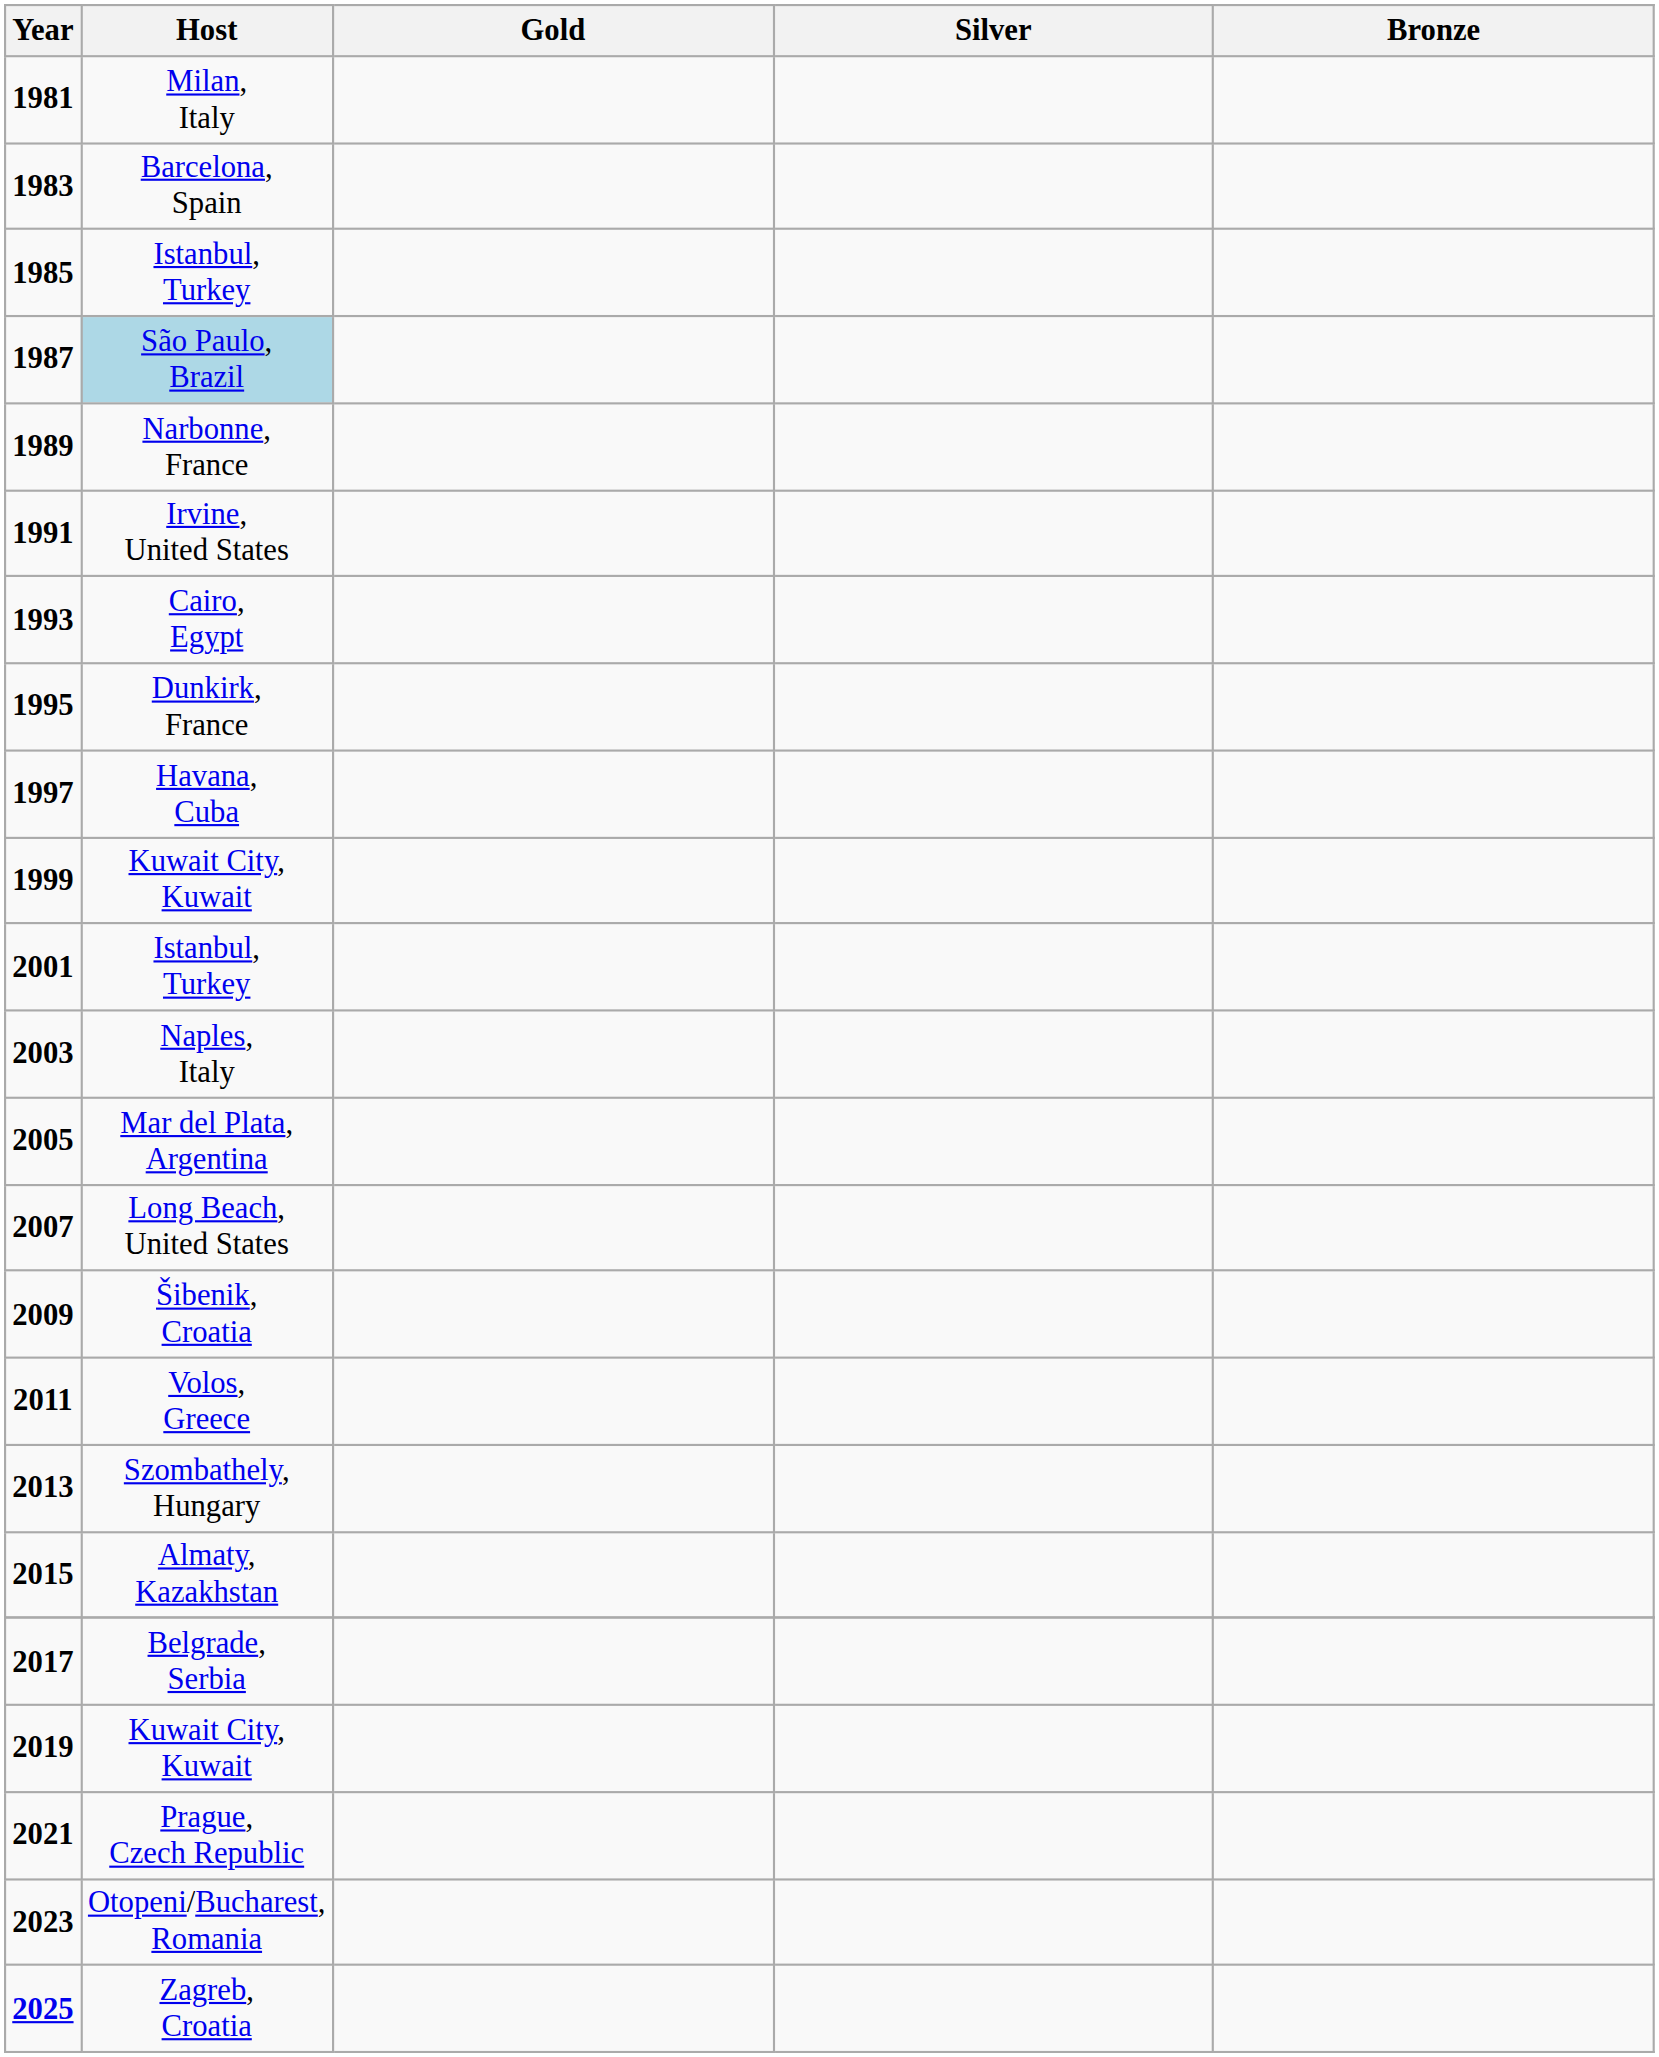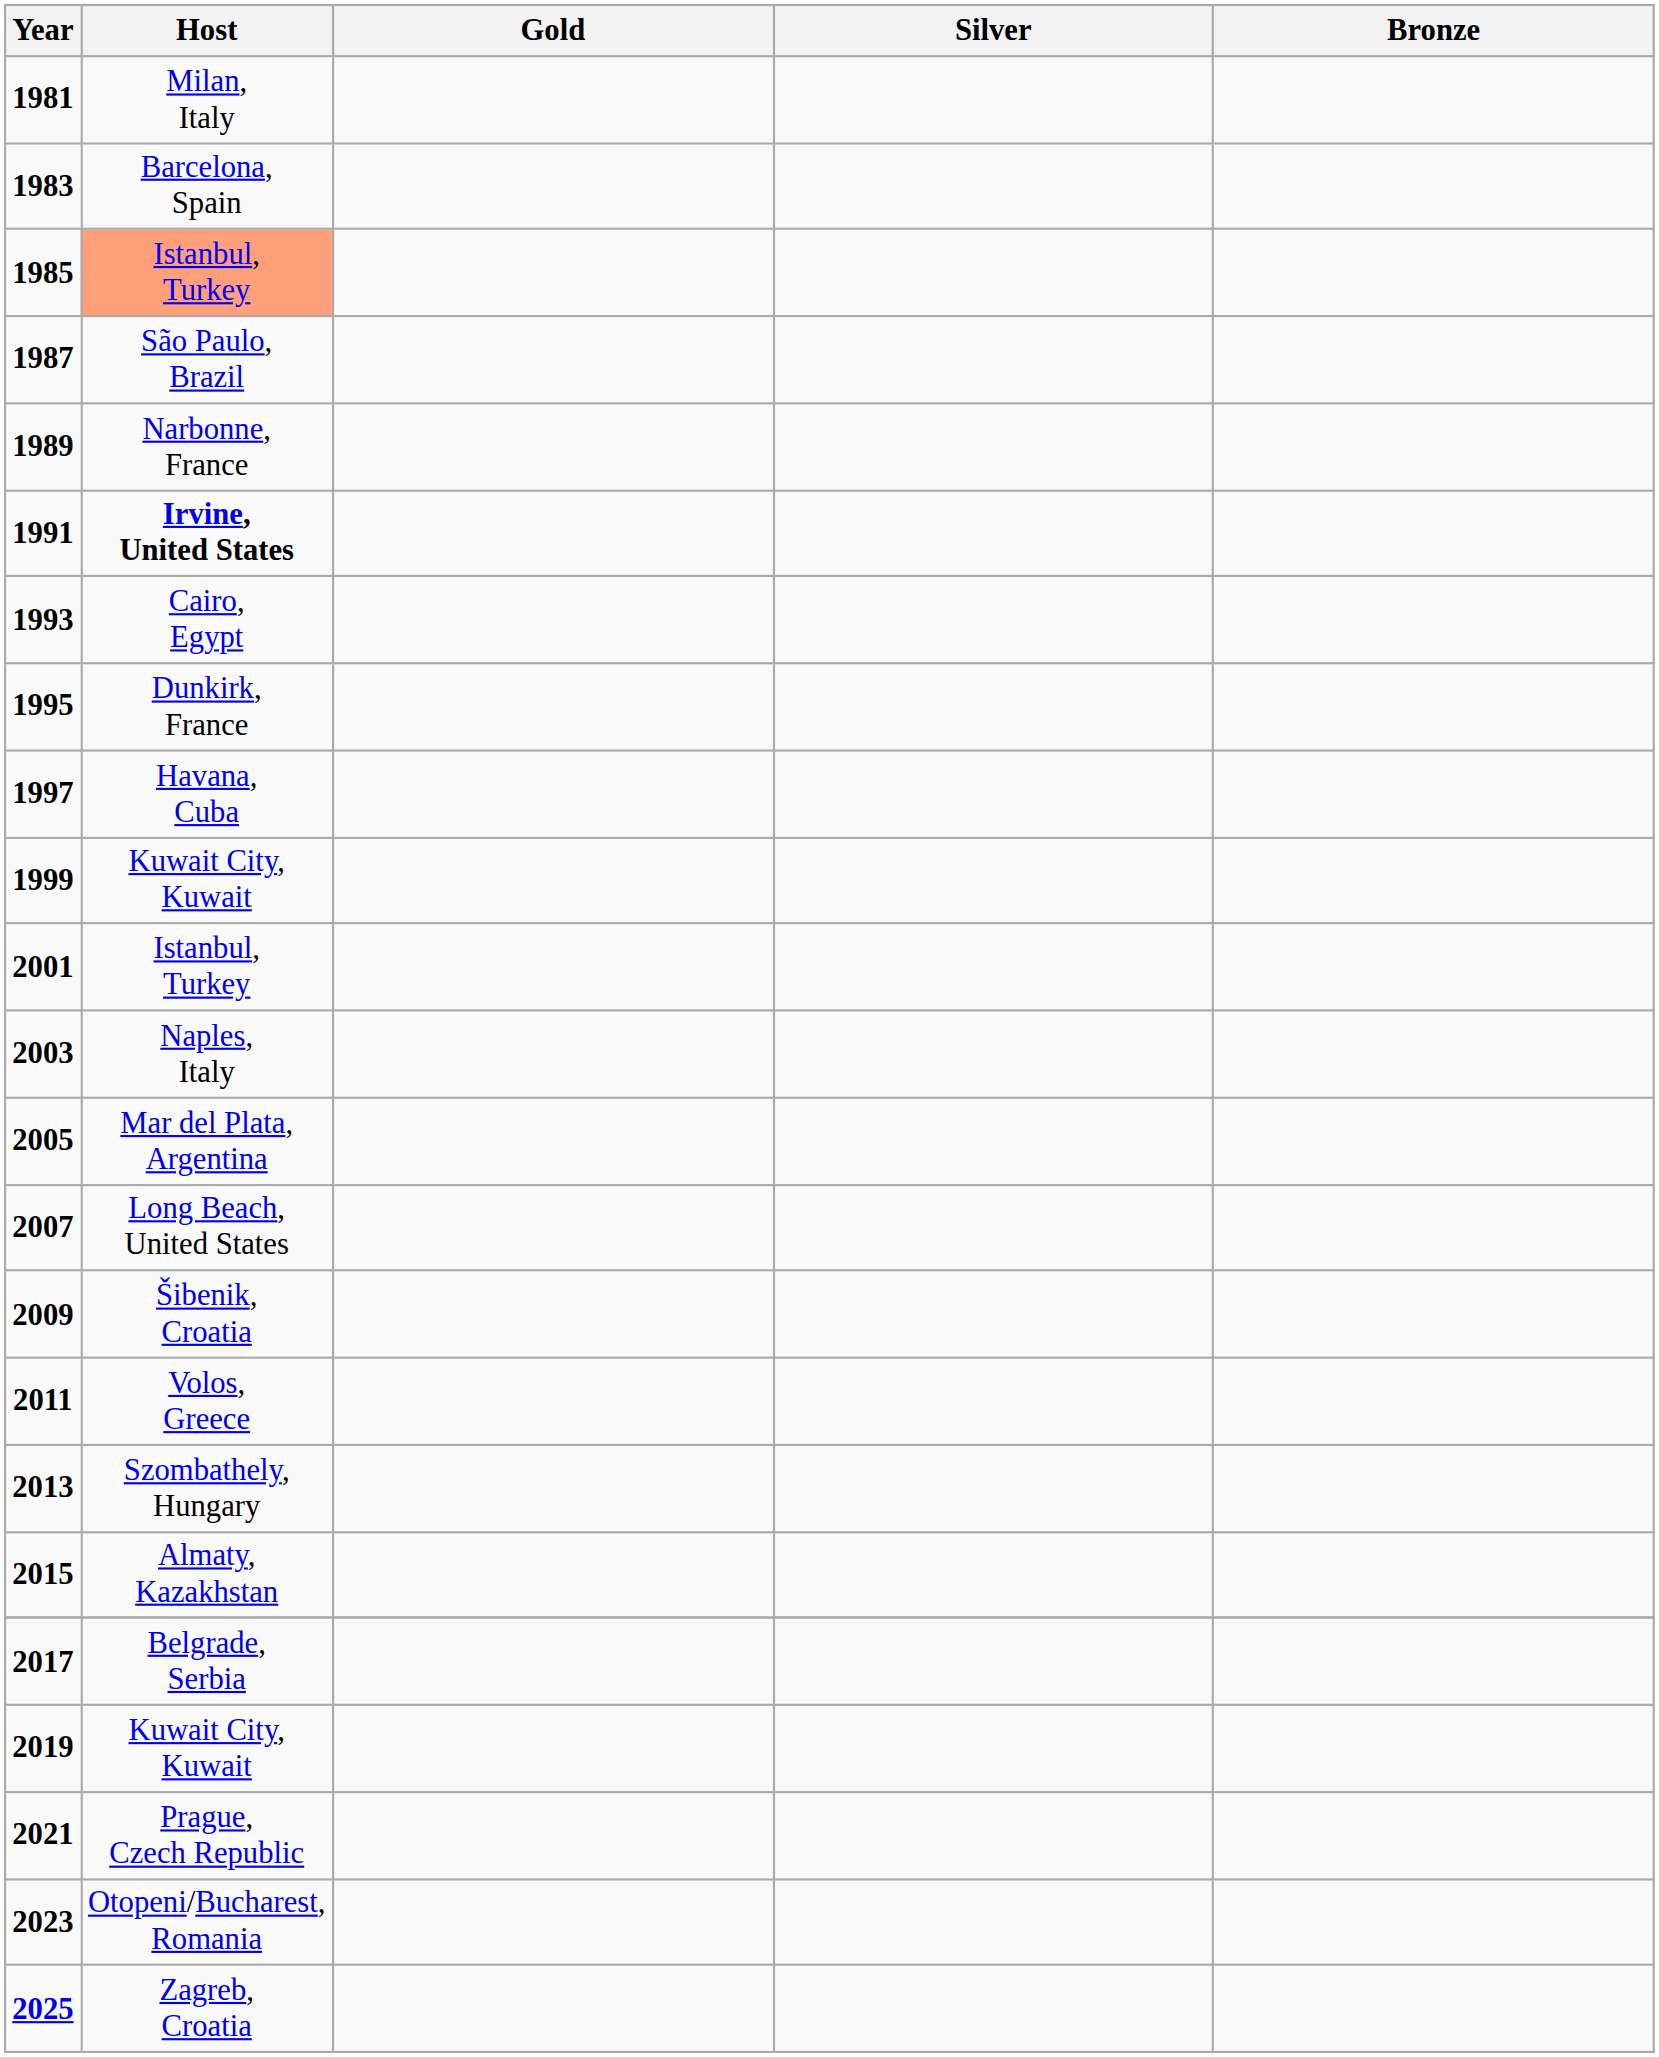(207, 272) no background -> (207, 272) lightsalmon background
(207, 359) lightblue background -> (207, 359) no background
(207, 532) normal -> (207, 532) bold
